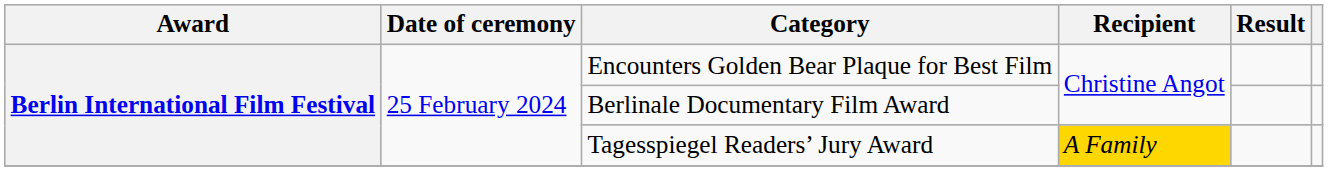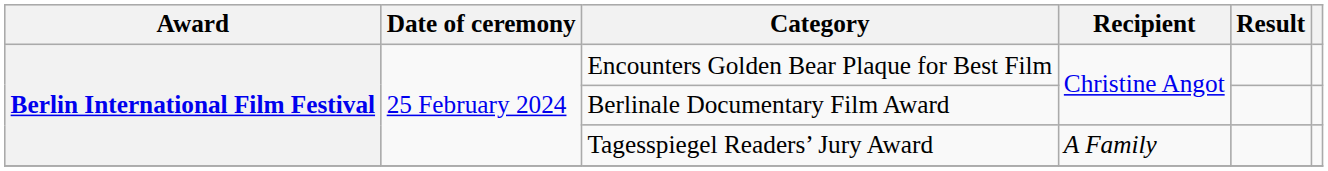(1110, 144) gold background -> (1110, 144) no background
